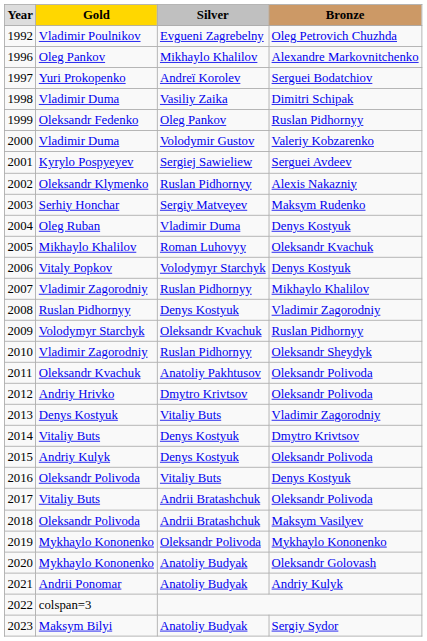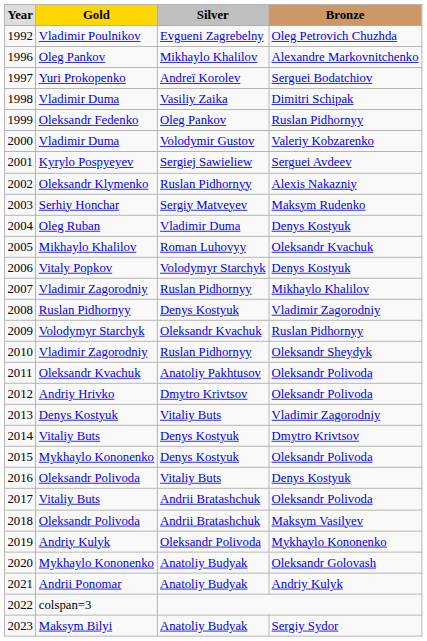(74, 457) Andriy Kulyk -> (96, 457) Mykhaylo Kononenko
(96, 541) Mykhaylo Kononenko -> (74, 541) Andriy Kulyk
